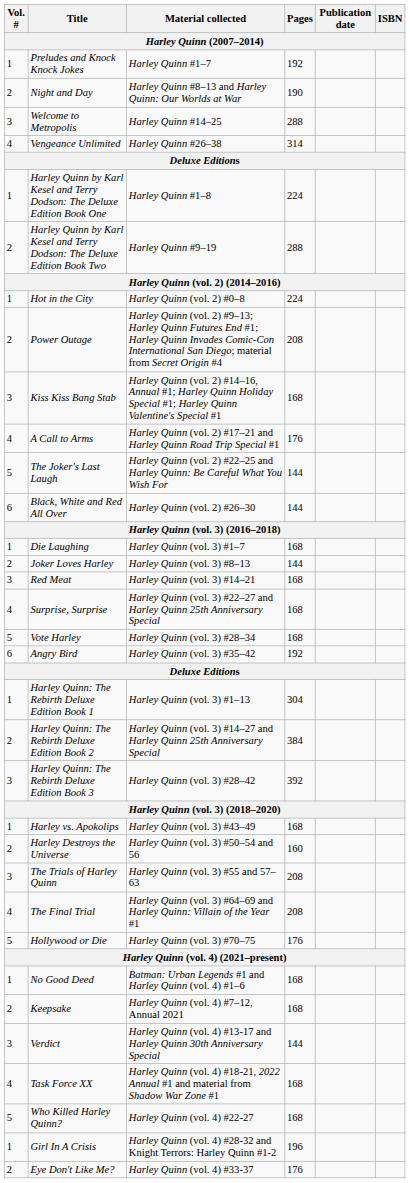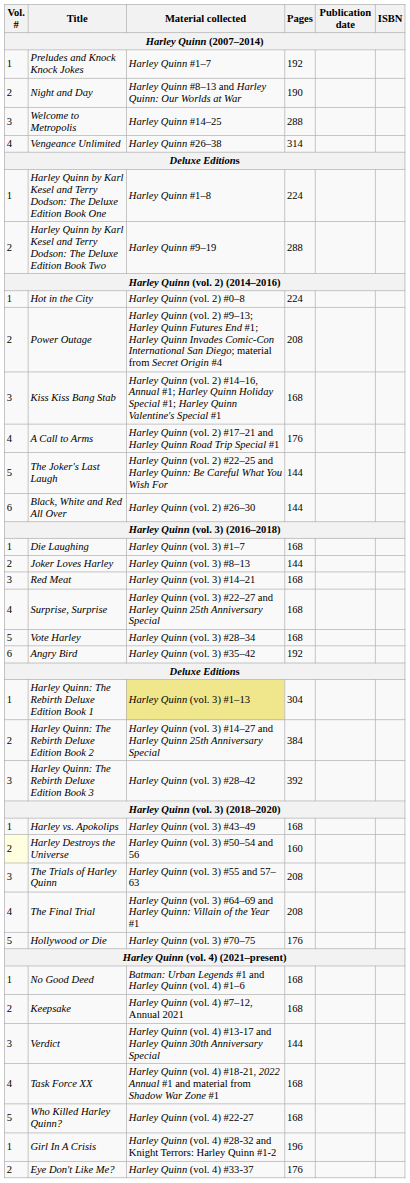(189, 699) no background -> (189, 699) khaki background
(9, 849) no background -> (9, 849) lightyellow background
